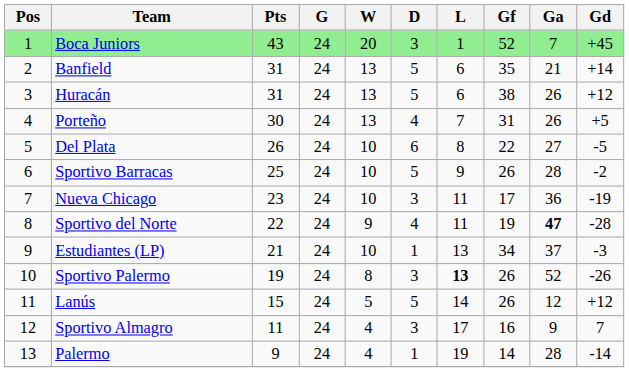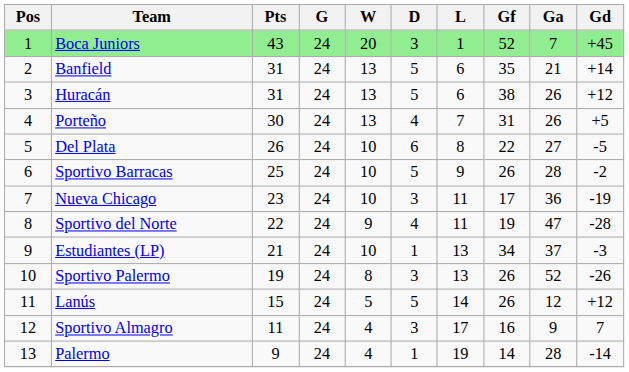(553, 224) bold -> (553, 224) normal
(460, 276) bold -> (460, 276) normal
